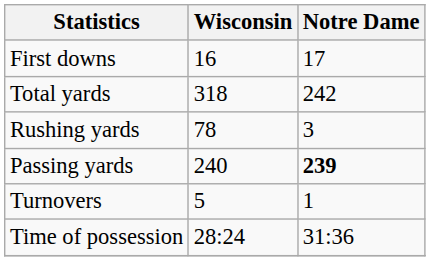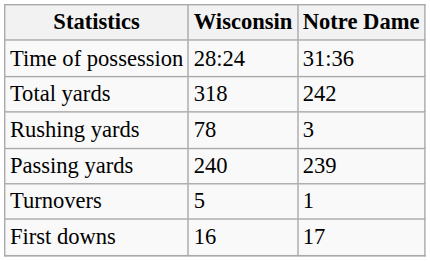rows swapped: (63, 58) <-> (97, 237)
(320, 165) bold -> (320, 165) normal
